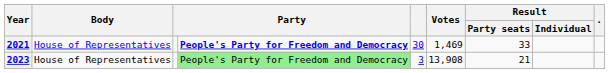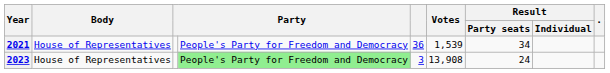(294, 44) bold -> (294, 44) normal
(418, 44) 30 -> (418, 44) 36
(449, 44) 1,469 -> (449, 44) 1,539
(524, 44) 33 -> (524, 44) 34
(524, 60) 21 -> (524, 60) 24
